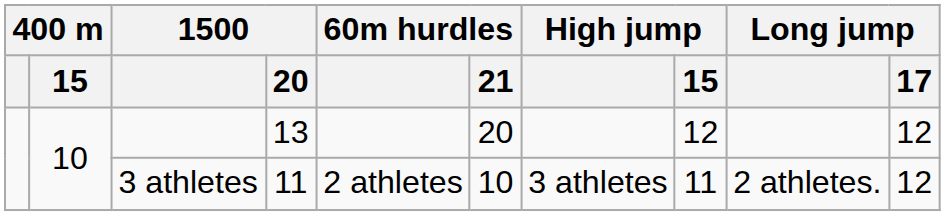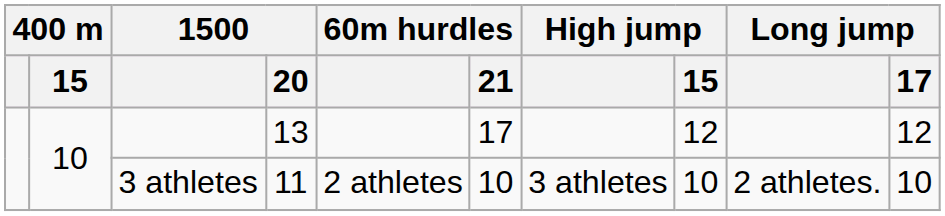(496, 132) 20 -> (496, 132) 17
(700, 183) 11 -> (700, 183) 10
(914, 183) 12 -> (914, 183) 10
